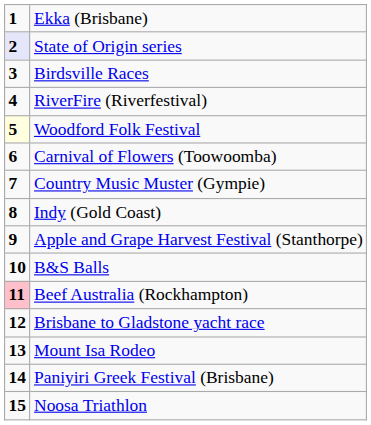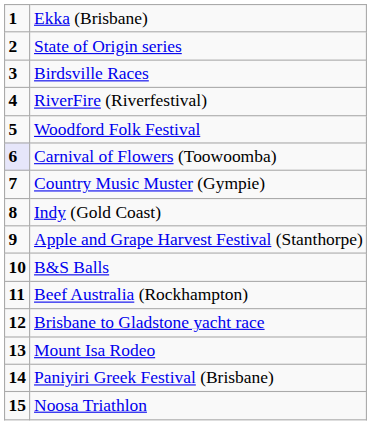(13, 45) lavender background -> (13, 45) no background
(13, 128) lightyellow background -> (13, 128) no background
(13, 156) no background -> (13, 156) lavender background
(17, 294) pink background -> (17, 294) no background
